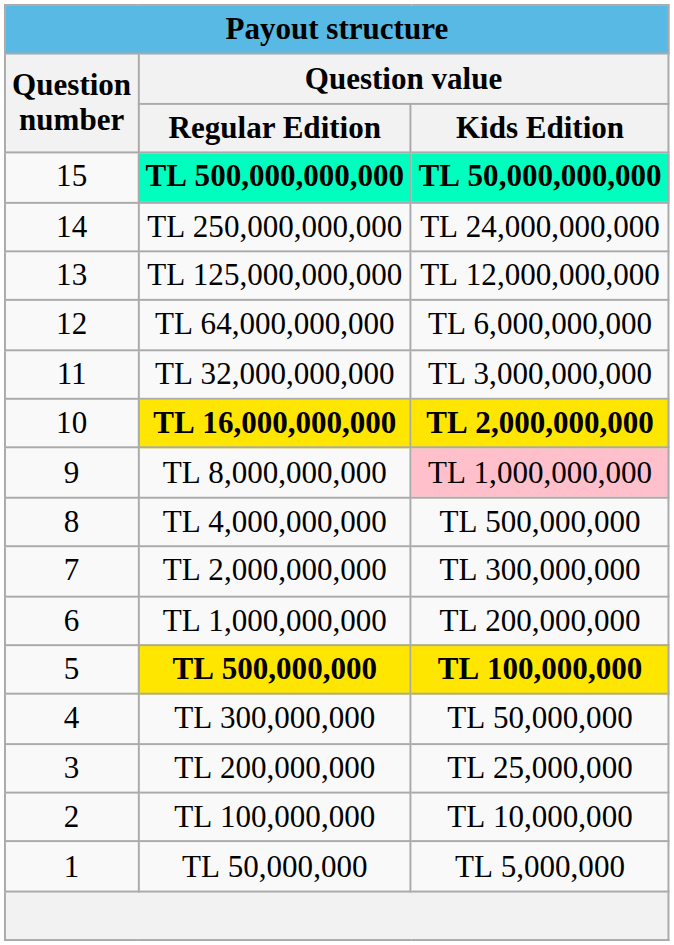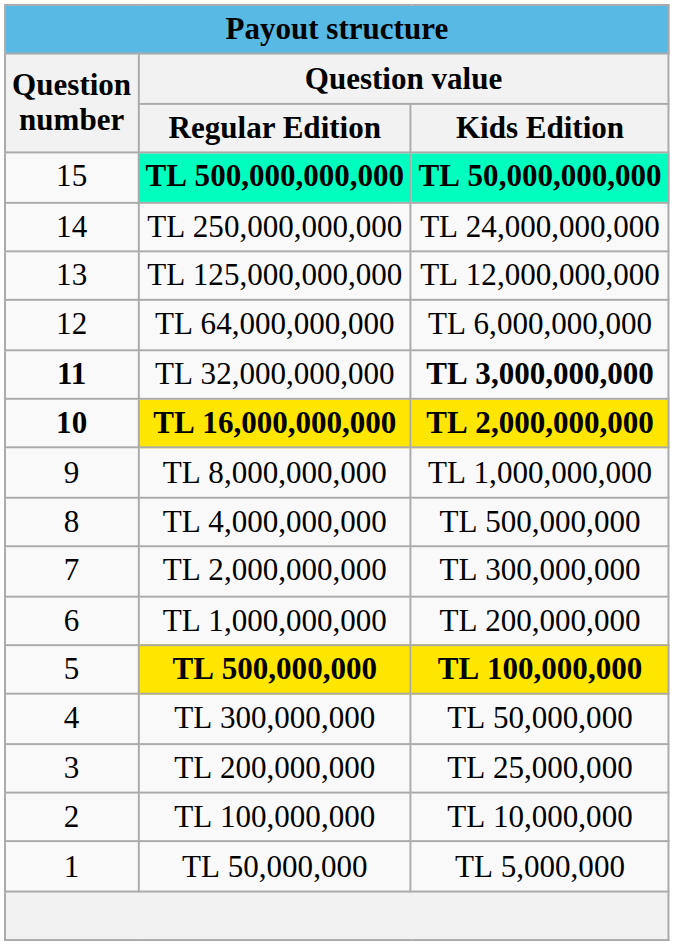(72, 373) normal -> (72, 373) bold
(540, 373) normal -> (540, 373) bold
(72, 422) normal -> (72, 422) bold
(540, 472) pink background -> (540, 472) no background
